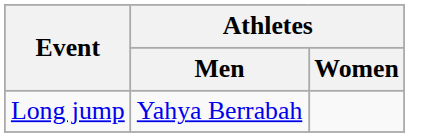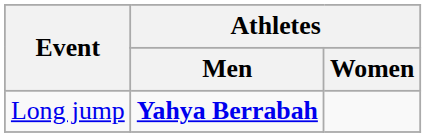(220, 111) normal -> (227, 111) bold
